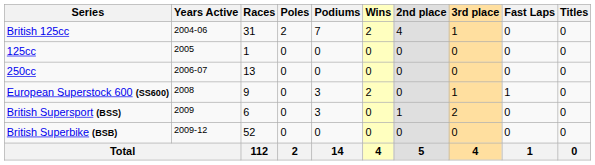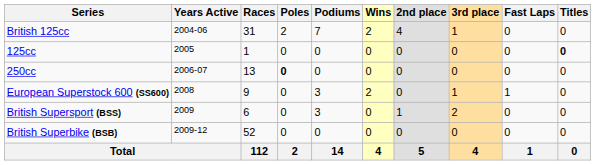(563, 52) normal -> (563, 52) bold
(283, 72) normal -> (283, 72) bold
